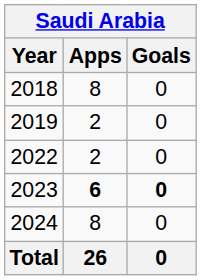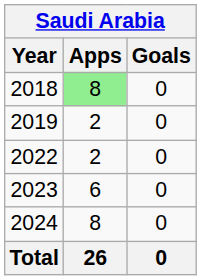(95, 88) no background -> (95, 88) lightgreen background
(95, 190) bold -> (95, 190) normal
(161, 190) bold -> (161, 190) normal
